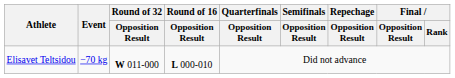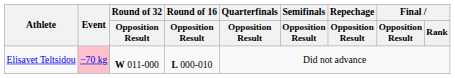(94, 60) no background -> (94, 60) pink background
